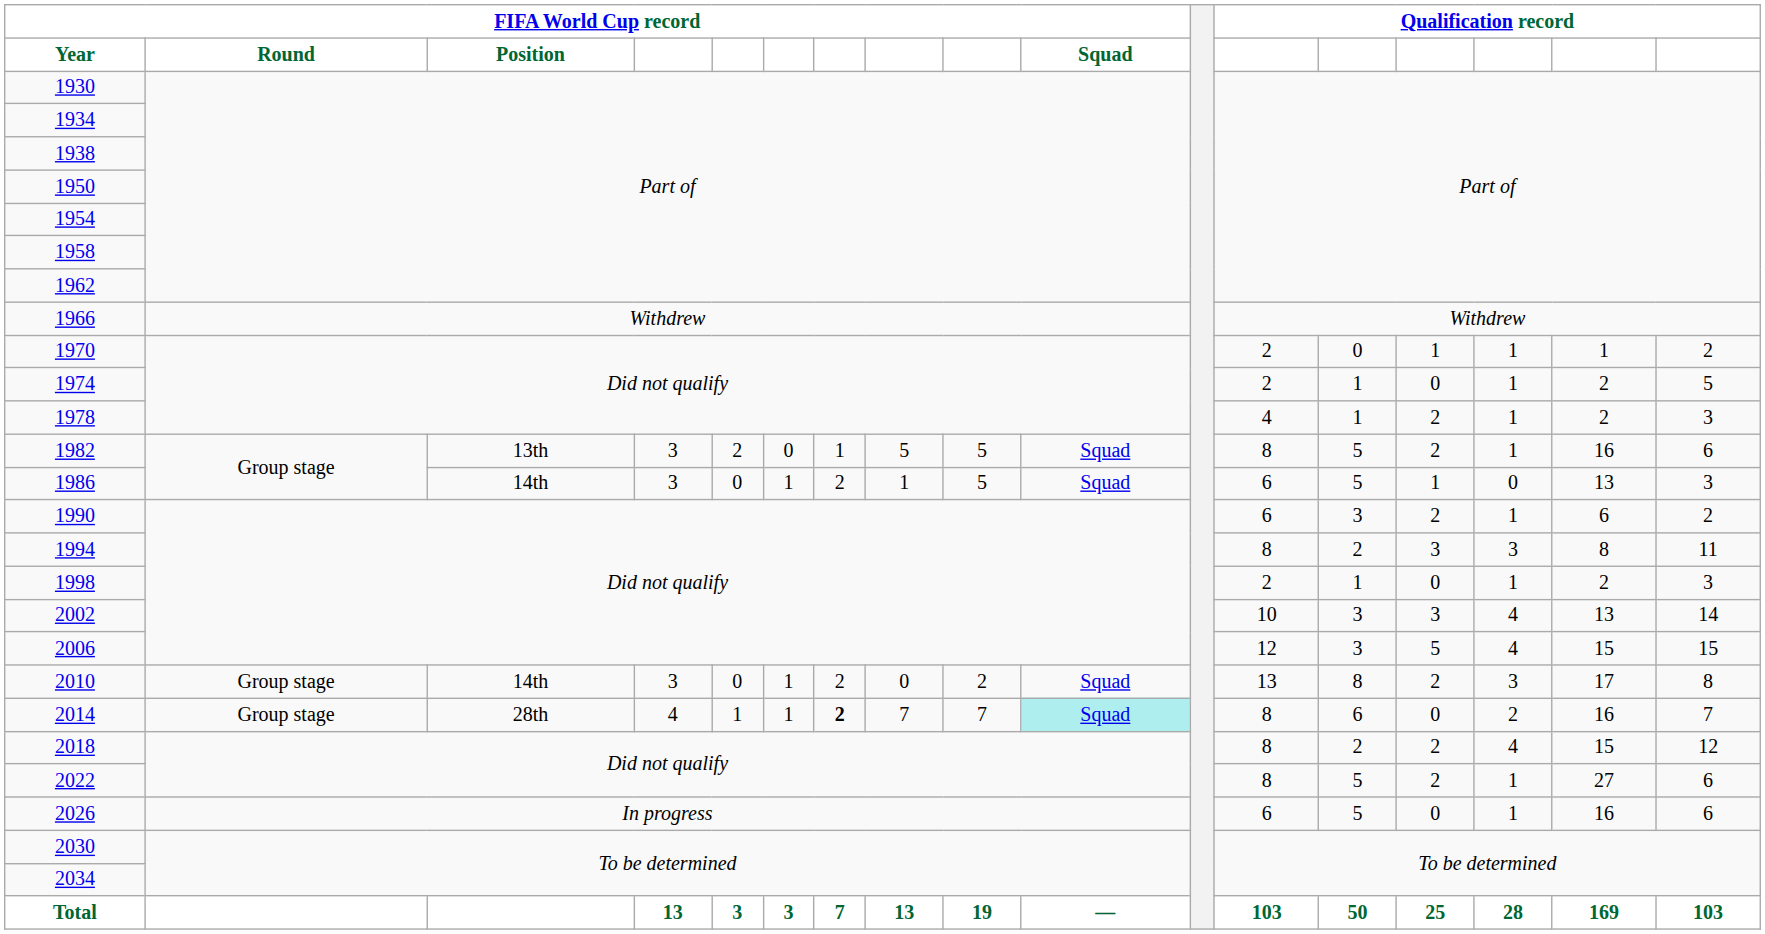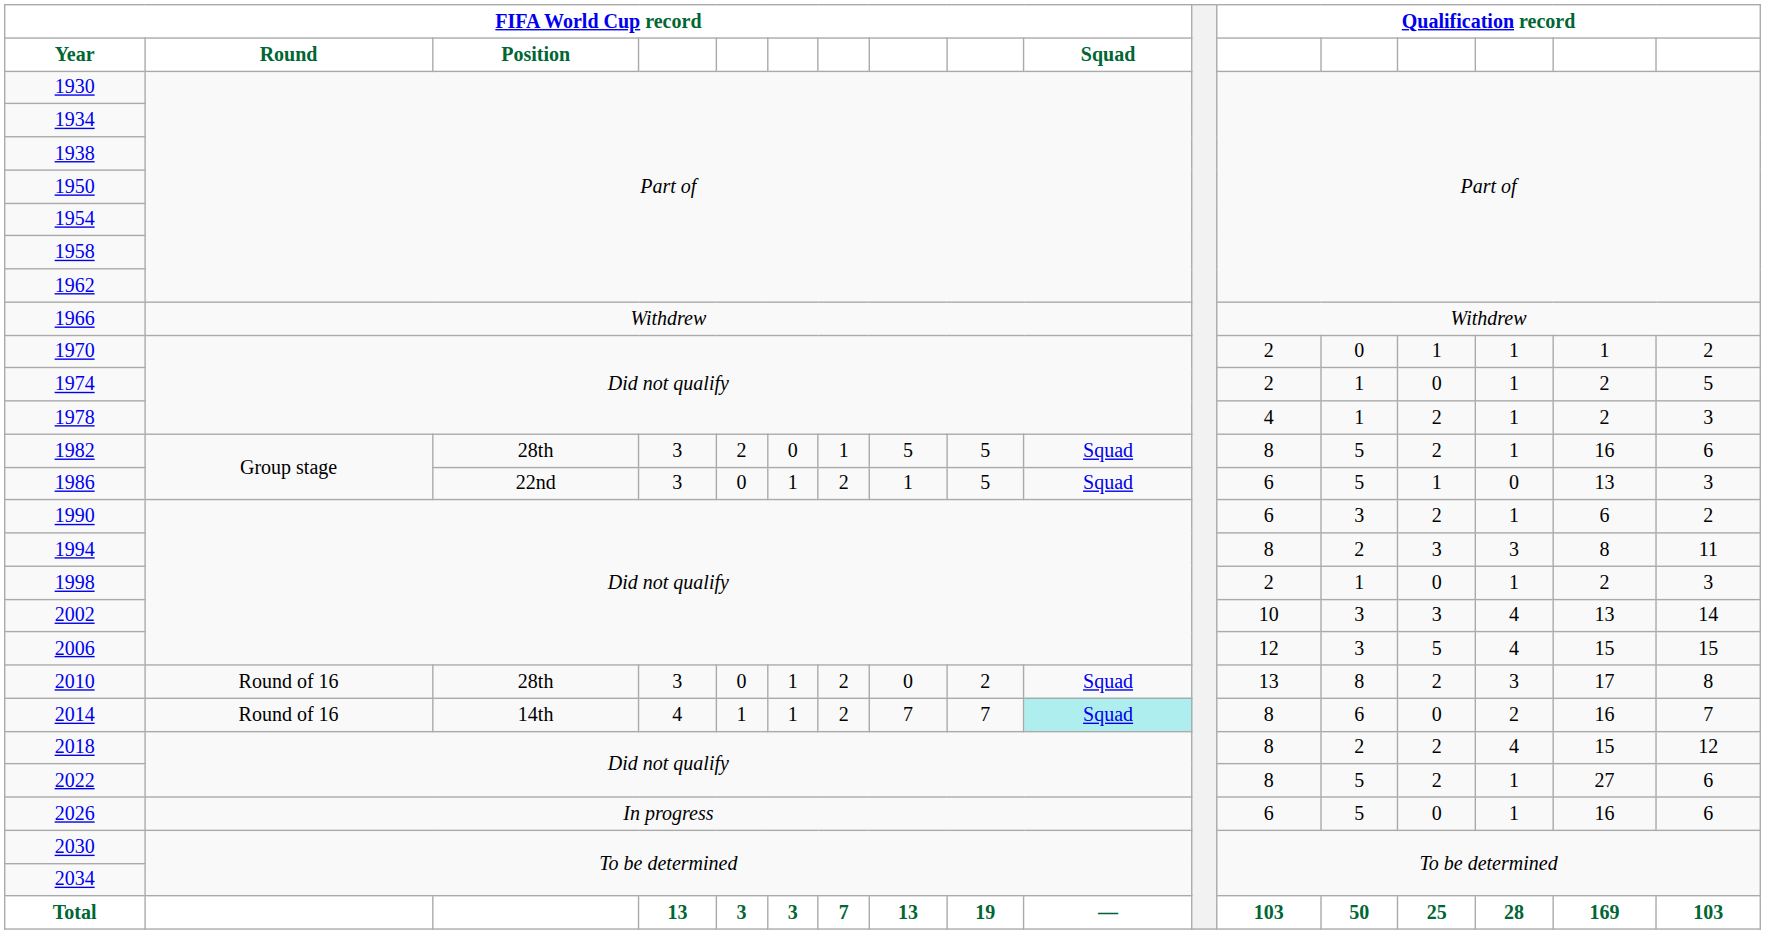(530, 450) 13th -> (536, 450) 28th
(530, 483) 14th -> (536, 483) 22nd
(286, 681) Group stage -> (289, 681) Round of 16
(530, 681) 14th -> (536, 681) 28th
(286, 714) Group stage -> (289, 714) Round of 16
(530, 714) 28th -> (536, 714) 14th
(840, 714) bold -> (844, 714) normal
